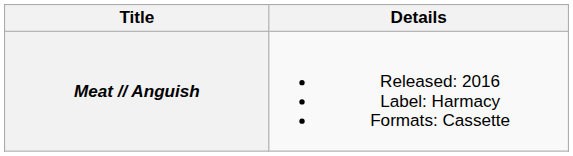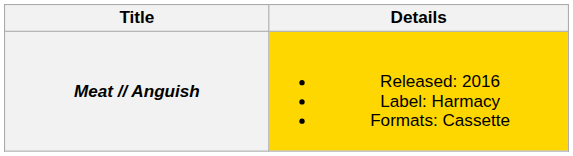(419, 101) no background -> (419, 101) gold background
